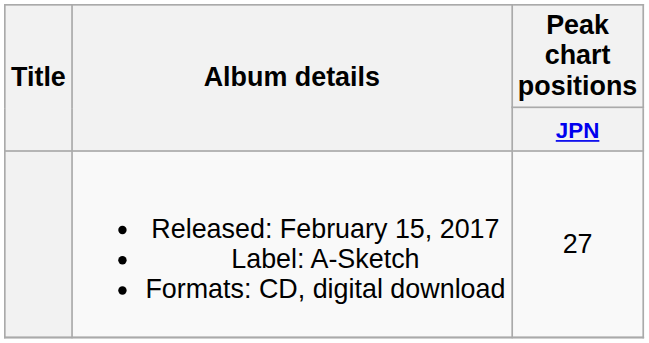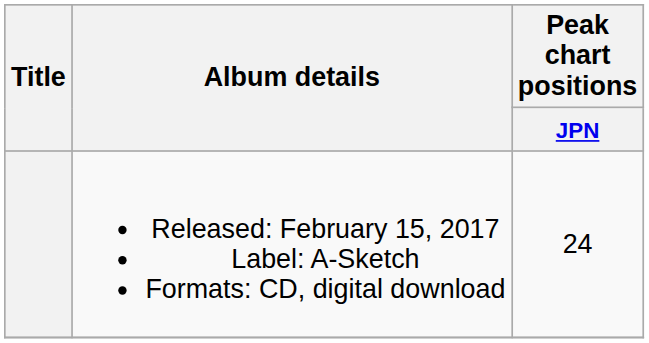(578, 243) 27 -> (578, 243) 24
